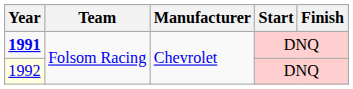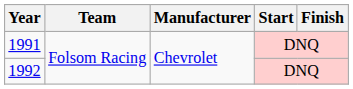(24, 44) bold -> (24, 44) normal
(24, 71) lightyellow background -> (24, 71) no background
